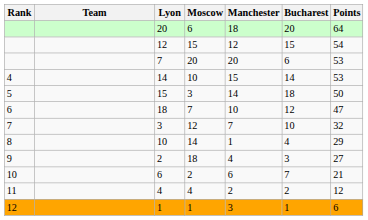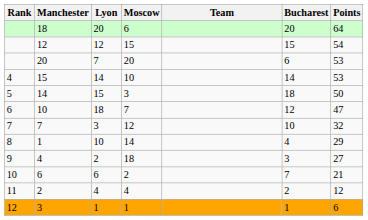columns swapped: (95, 12) <-> (254, 12)
